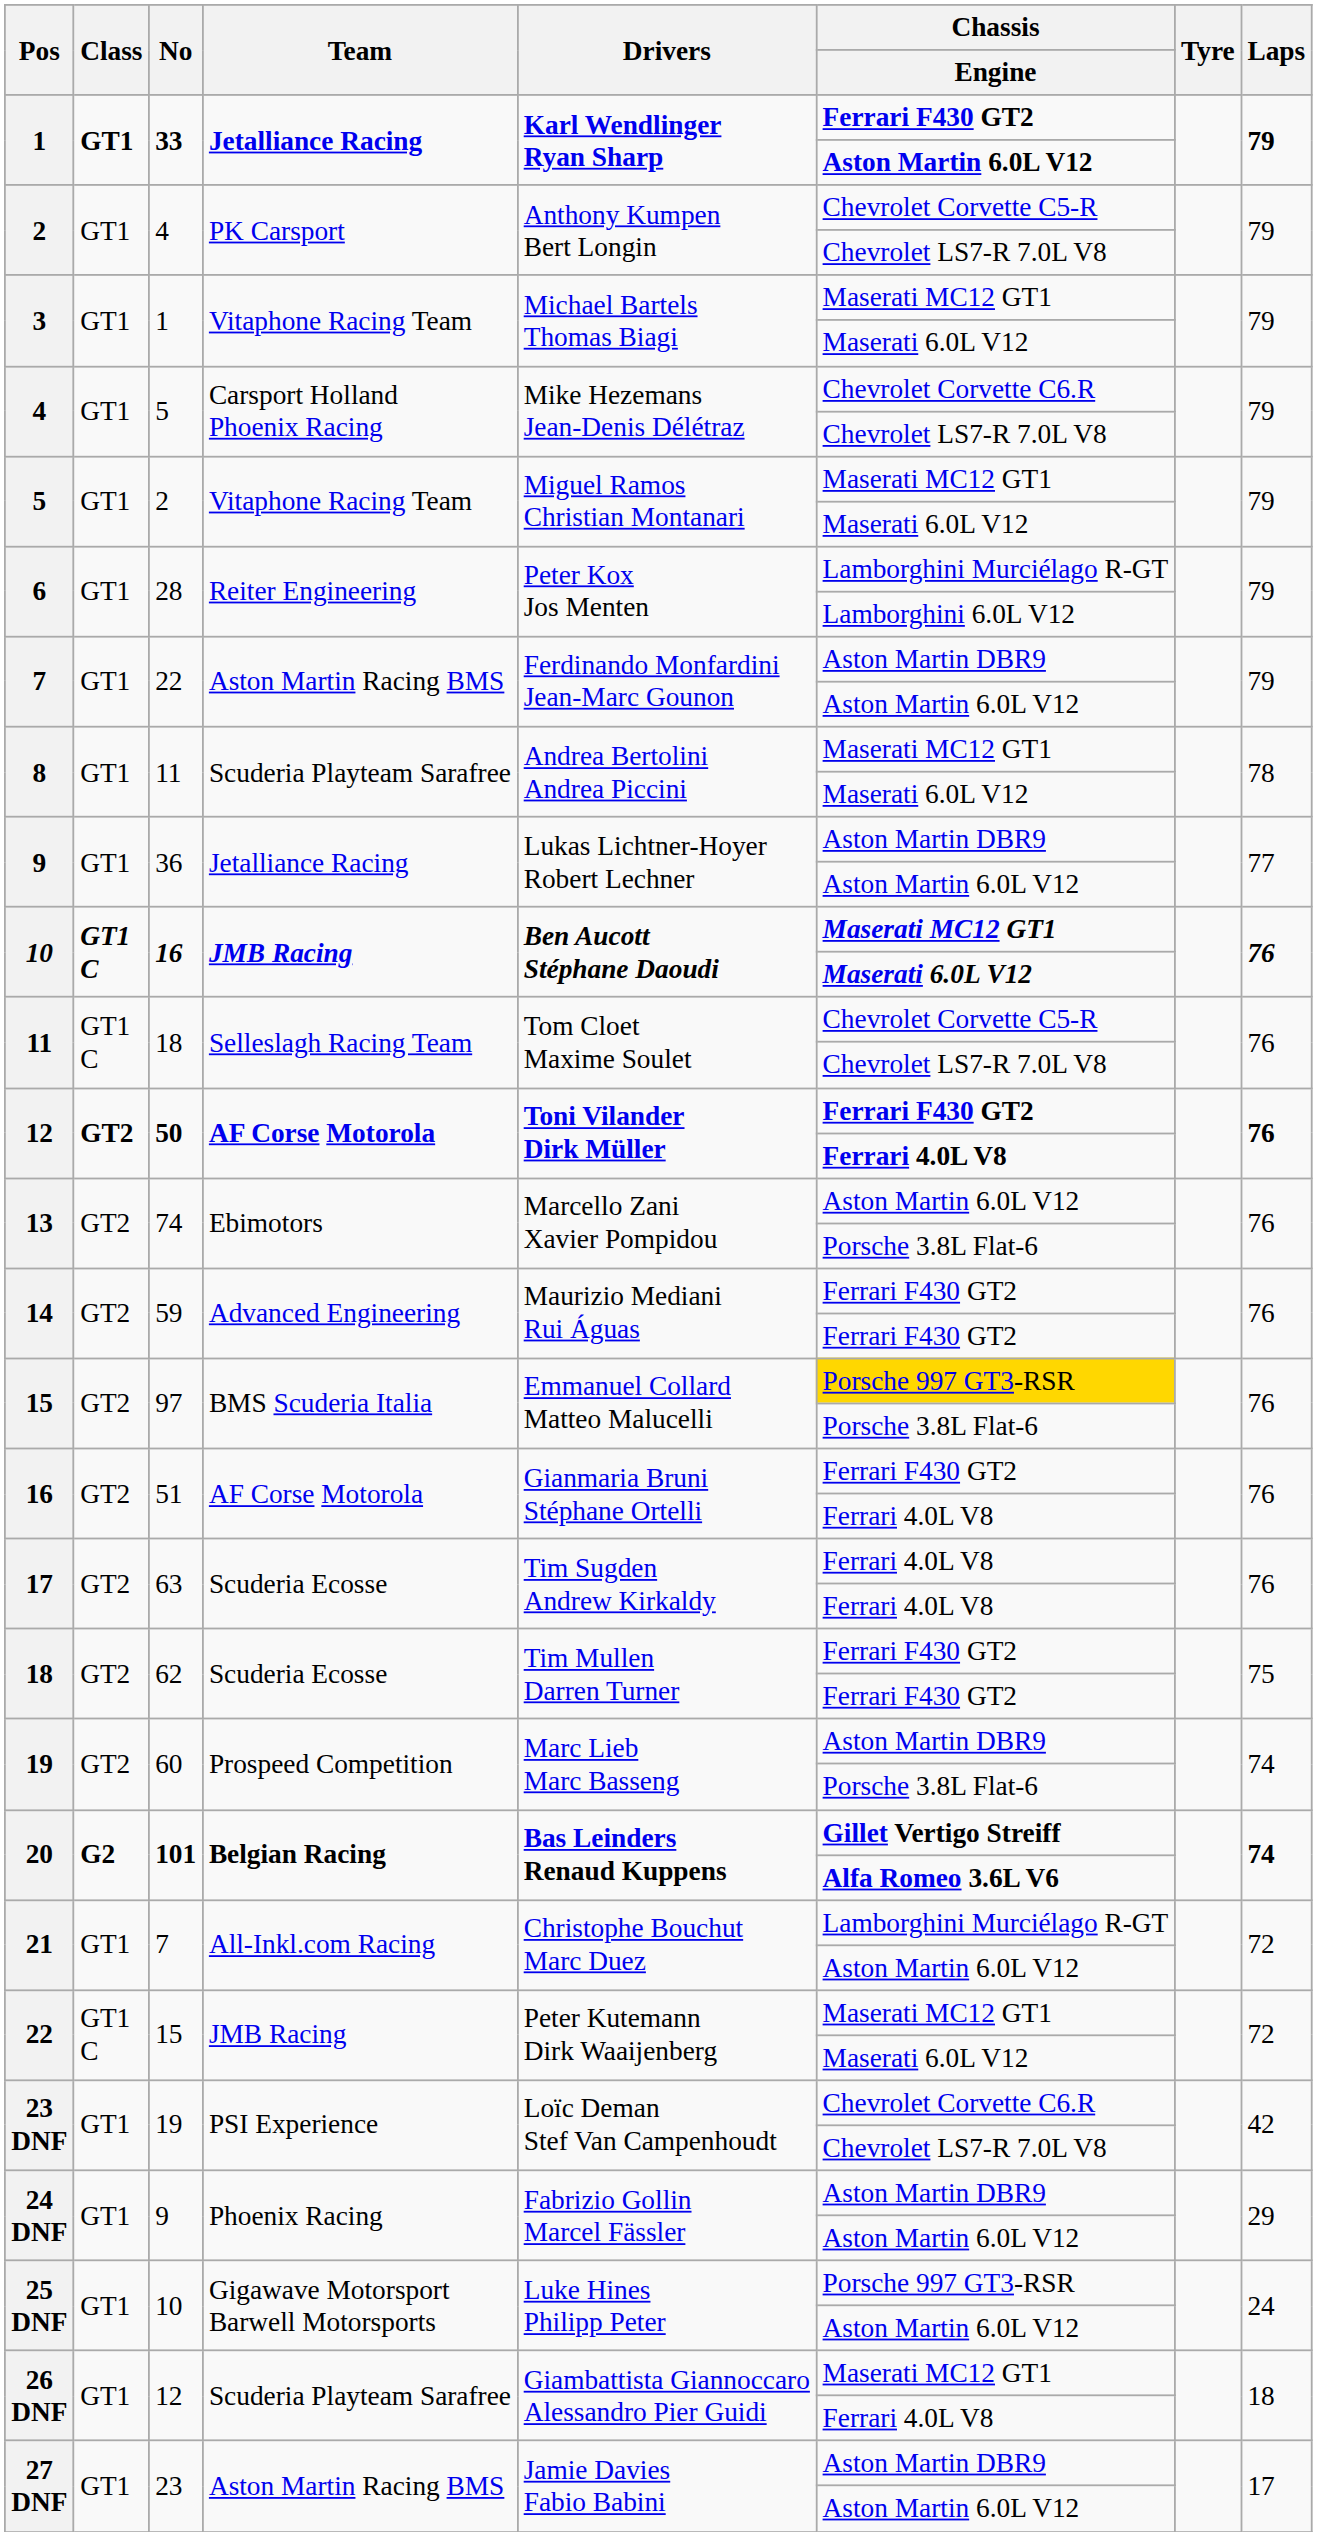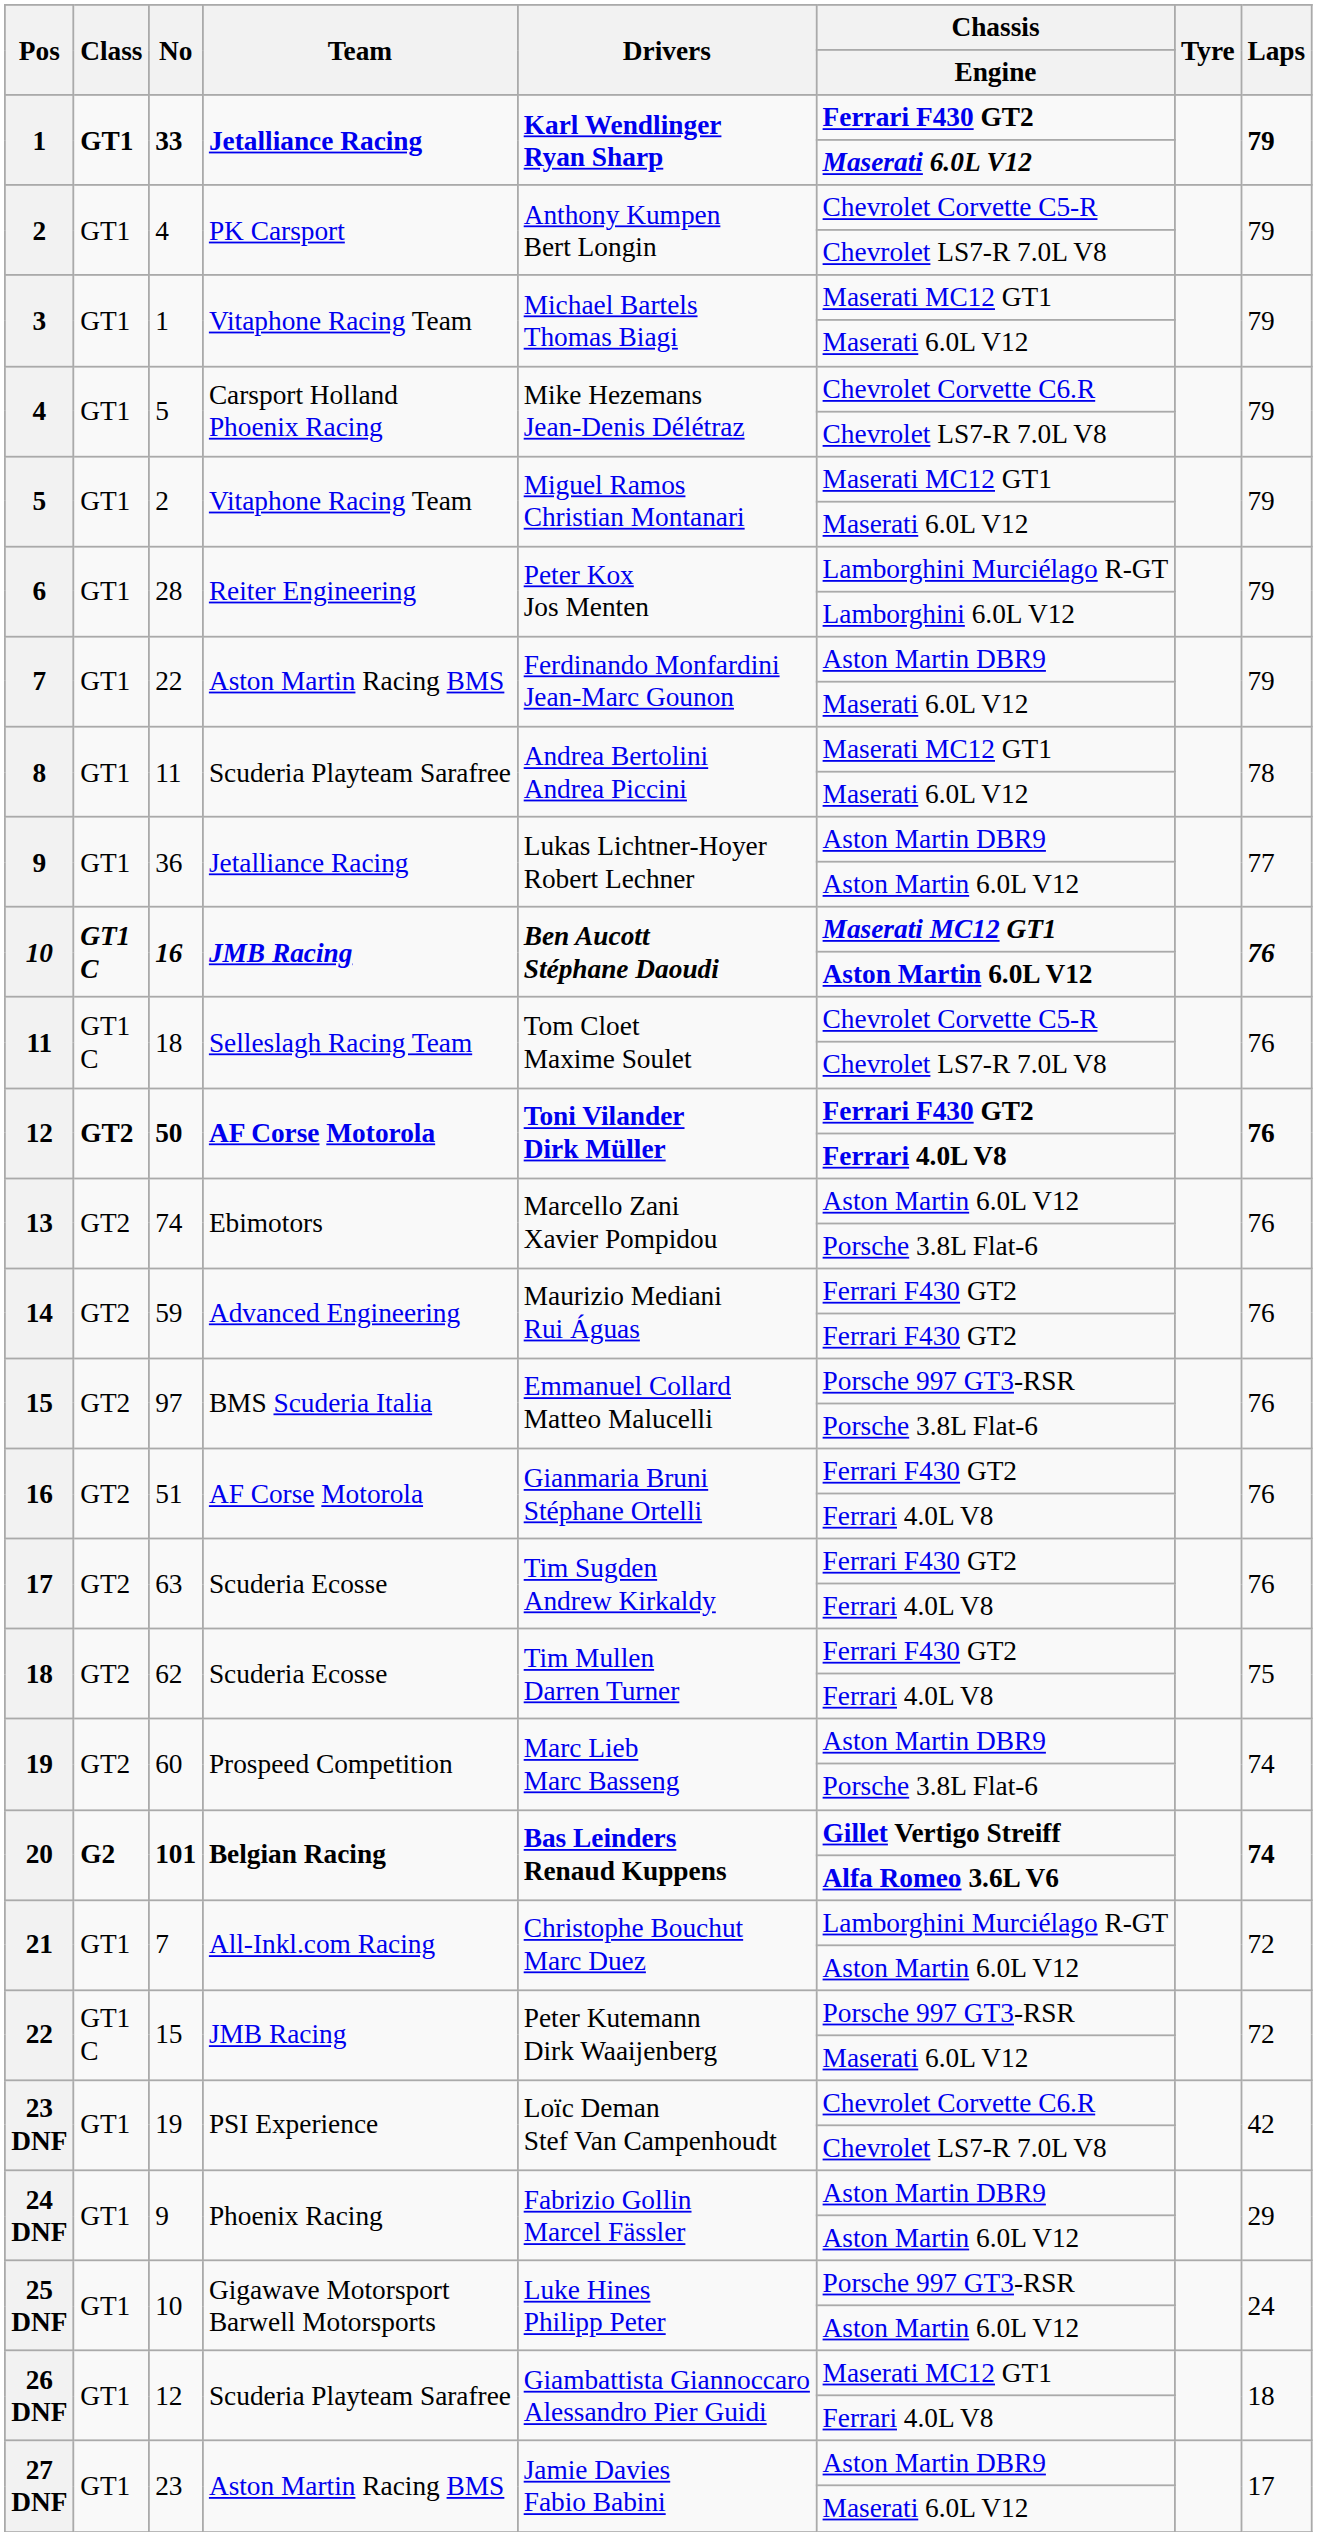(958, 162) Aston Martin 6.0L V12 -> (927, 162) Maserati 6.0L V12
(951, 703) Aston Martin 6.0L V12 -> (926, 703) Maserati 6.0L V12
(927, 974) Maserati 6.0L V12 -> (958, 974) Aston Martin 6.0L V12
(949, 1380) gold background -> (949, 1380) no background
(908, 1561) Ferrari 4.0L V8 -> (920, 1561) Ferrari F430 GT2
(920, 1696) Ferrari F430 GT2 -> (908, 1696) Ferrari 4.0L V8
(937, 2012) Maserati MC12 GT1 -> (949, 2012) Porsche 997 GT3-RSR
(951, 2508) Aston Martin 6.0L V12 -> (926, 2508) Maserati 6.0L V12
